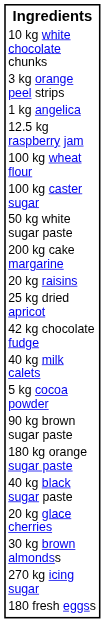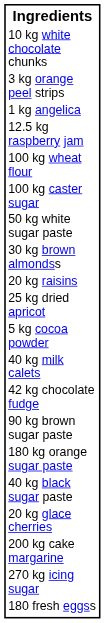(41, 257) 200 kg cake margarine -> (42, 257) 30 kg brown almondss
(51, 335) 42 kg chocolate fudge -> (38, 335) 5 kg cocoa powder
(38, 397) 5 kg cocoa powder -> (51, 397) 42 kg chocolate fudge
(42, 551) 30 kg brown almondss -> (41, 551) 200 kg cake margarine
